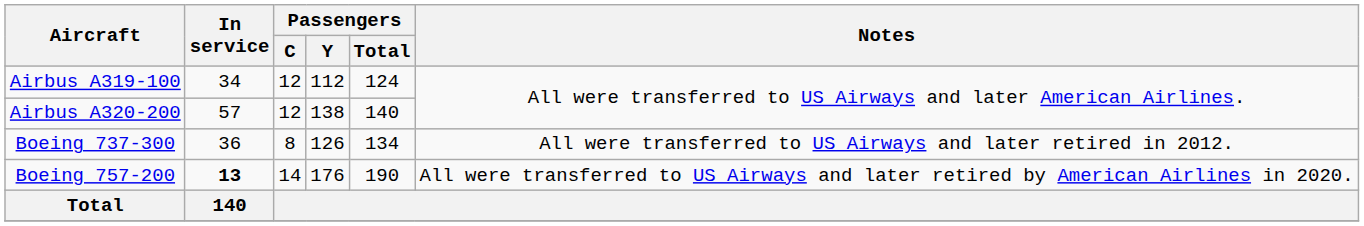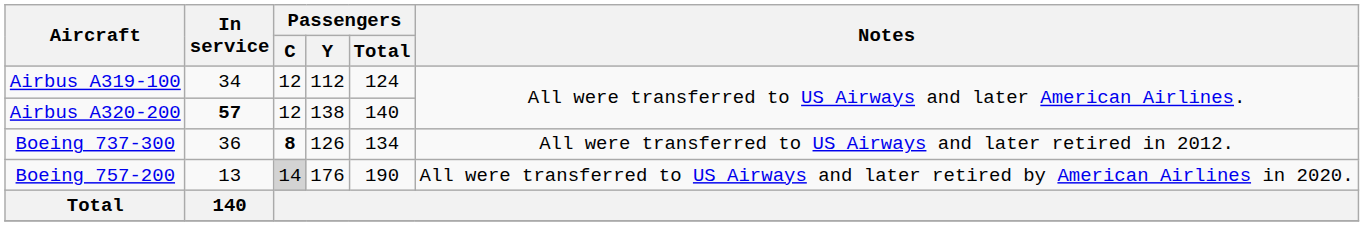(230, 113) normal -> (230, 113) bold
(290, 144) normal -> (290, 144) bold
(230, 175) bold -> (230, 175) normal
(290, 175) no background -> (290, 175) lightgrey background
